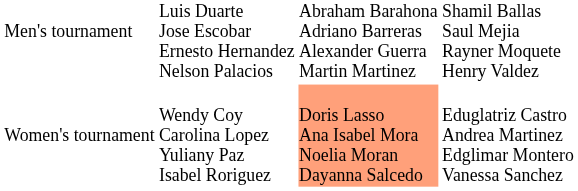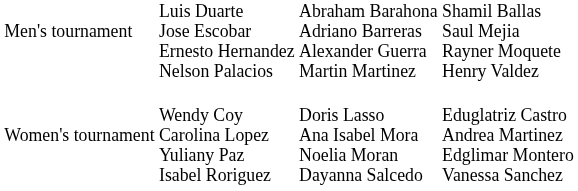(361, 145) lightsalmon background -> (361, 145) no background
